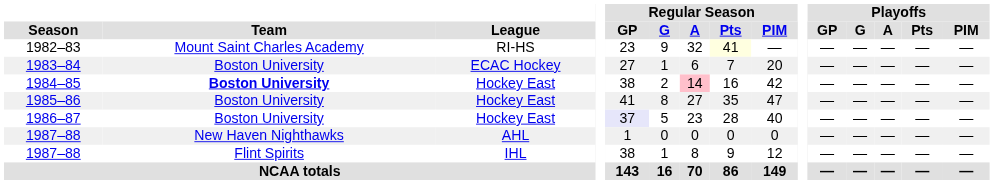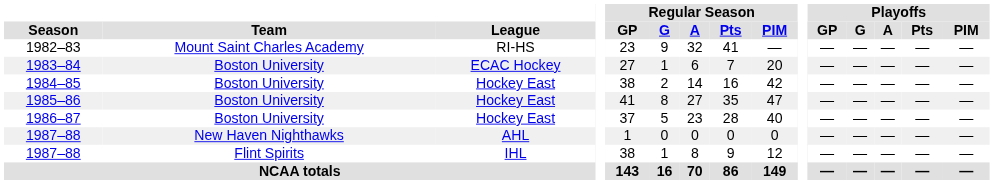(731, 48) lightyellow background -> (731, 48) no background
(269, 83) bold -> (269, 83) normal
(695, 83) pink background -> (695, 83) no background
(627, 118) lavender background -> (627, 118) no background
